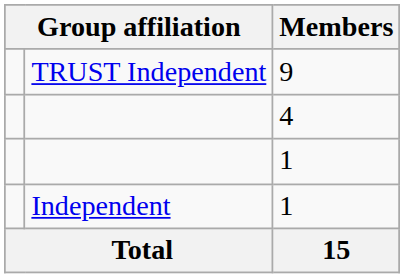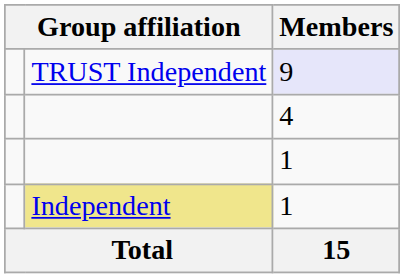(286, 71) no background -> (286, 71) lavender background
(101, 205) no background -> (101, 205) khaki background
